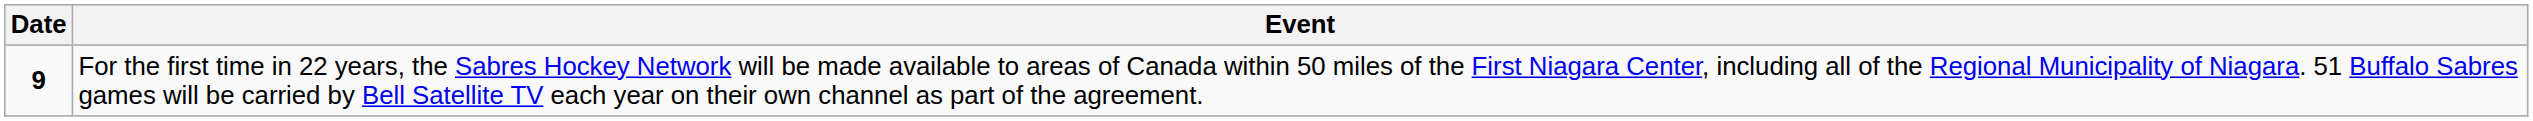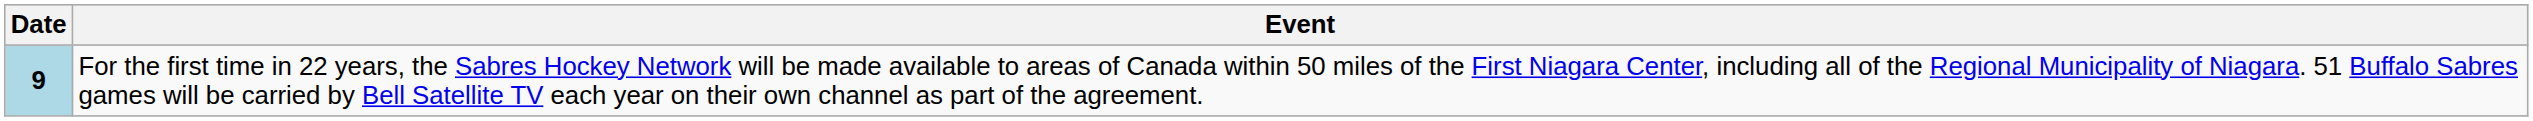(39, 80) no background -> (39, 80) lightblue background
